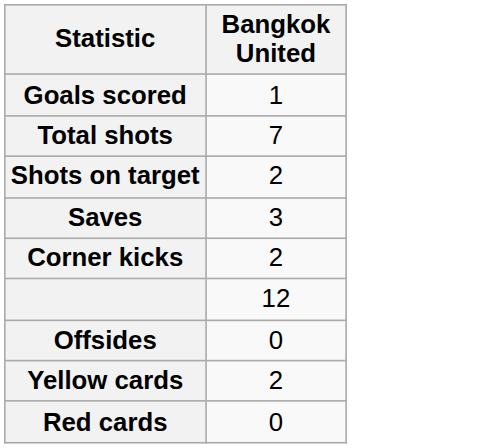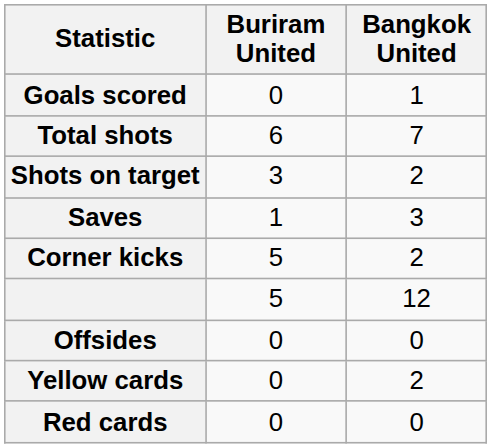+ column: (276, 39)
